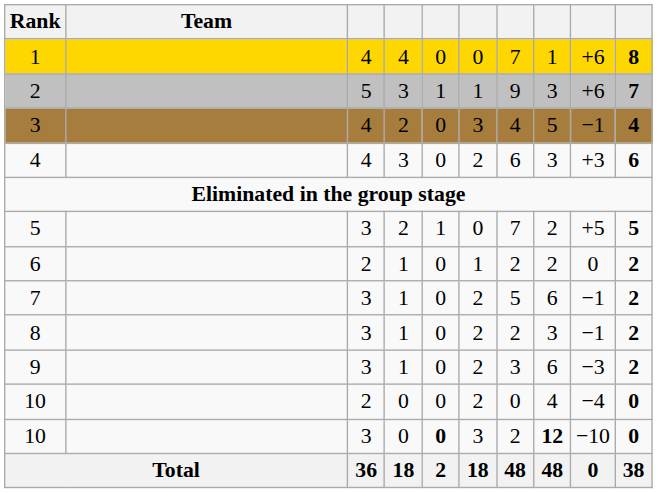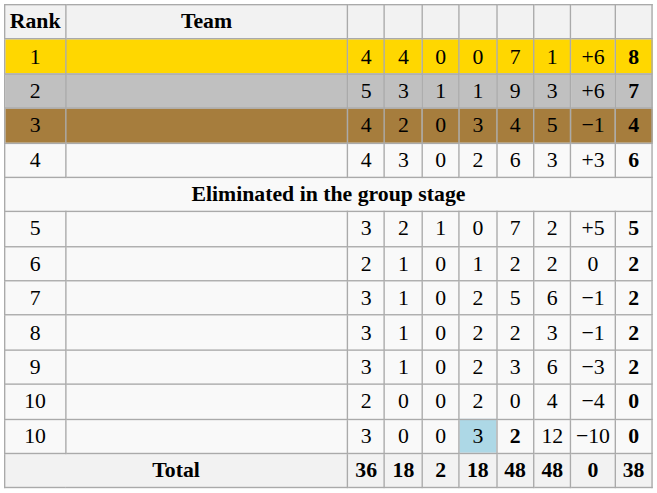(441, 435) bold -> (441, 435) normal
(478, 435) no background -> (478, 435) lightblue background
(515, 435) normal -> (515, 435) bold
(552, 435) bold -> (552, 435) normal
